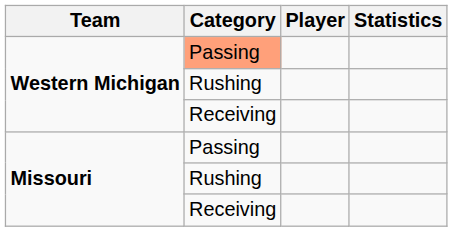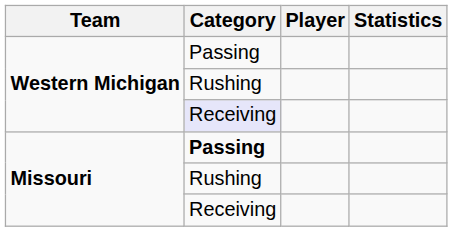(224, 52) lightsalmon background -> (224, 52) no background
(233, 115) no background -> (233, 115) lavender background
(224, 146) normal -> (227, 146) bold
